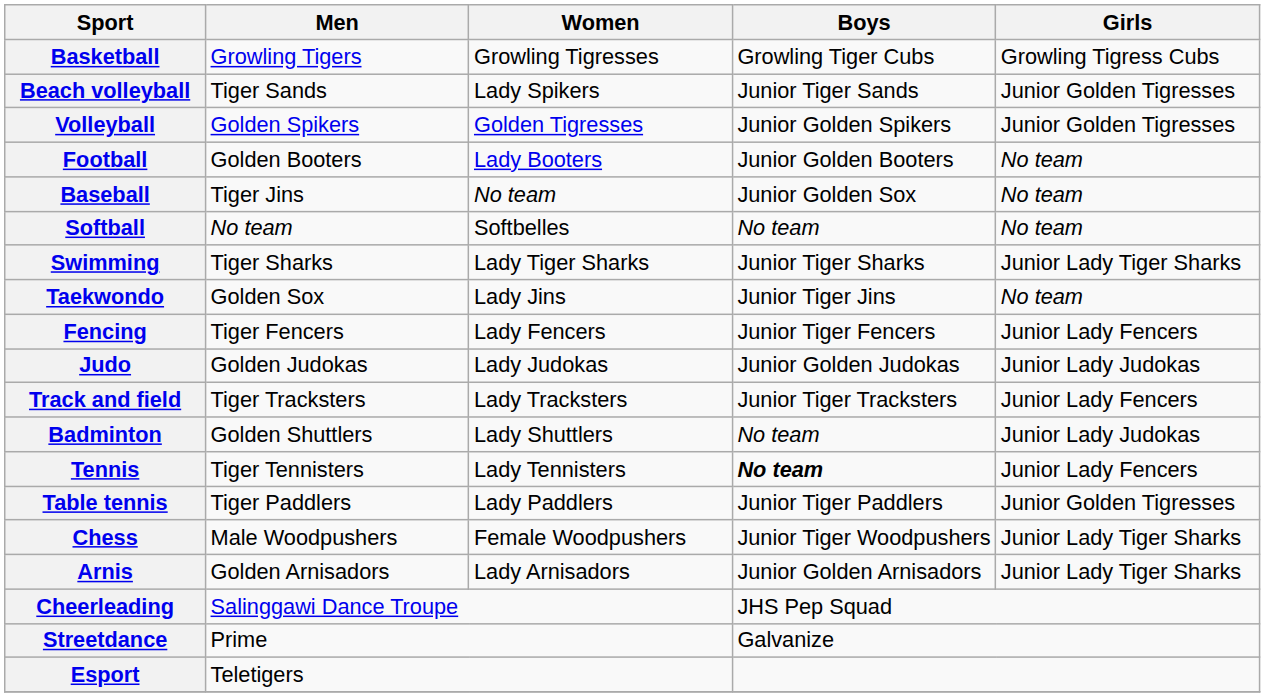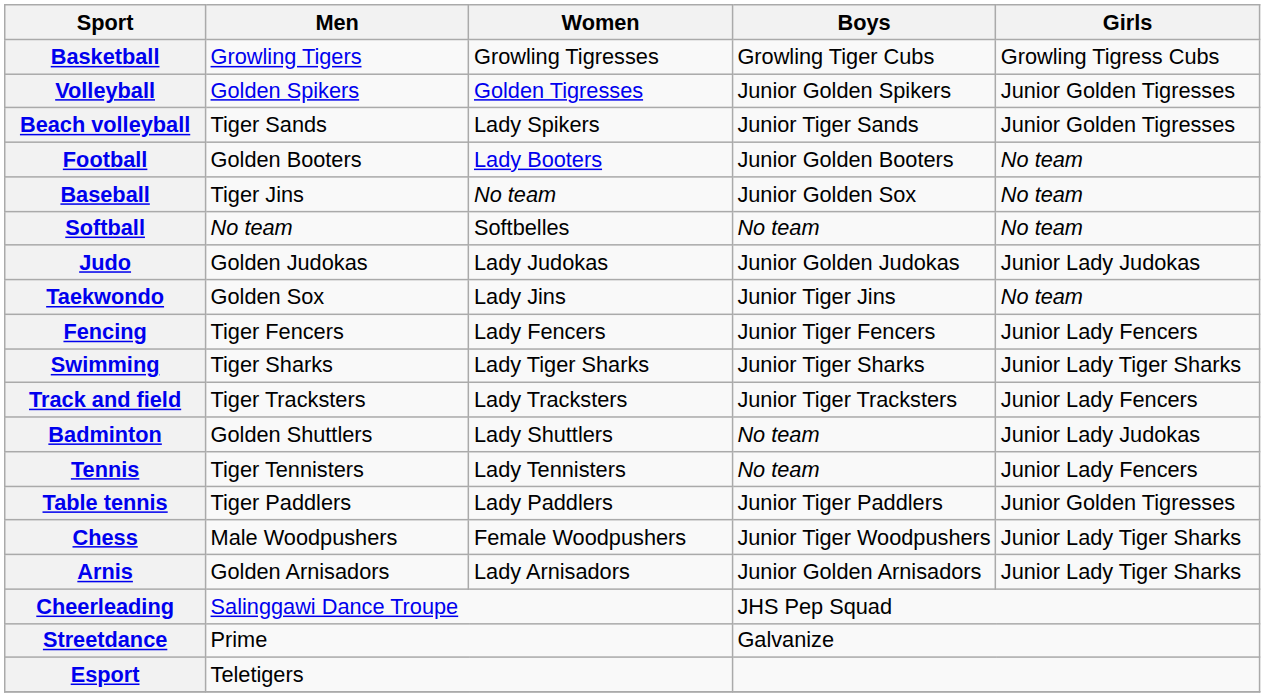rows swapped: (105, 125) <-> (105, 91)
rows swapped: (105, 366) <-> (105, 263)
(780, 469) bold -> (778, 469) normal
